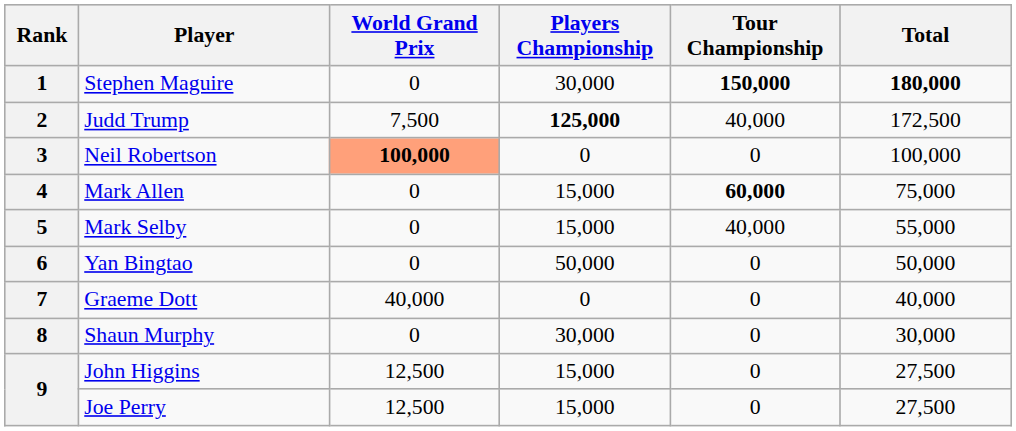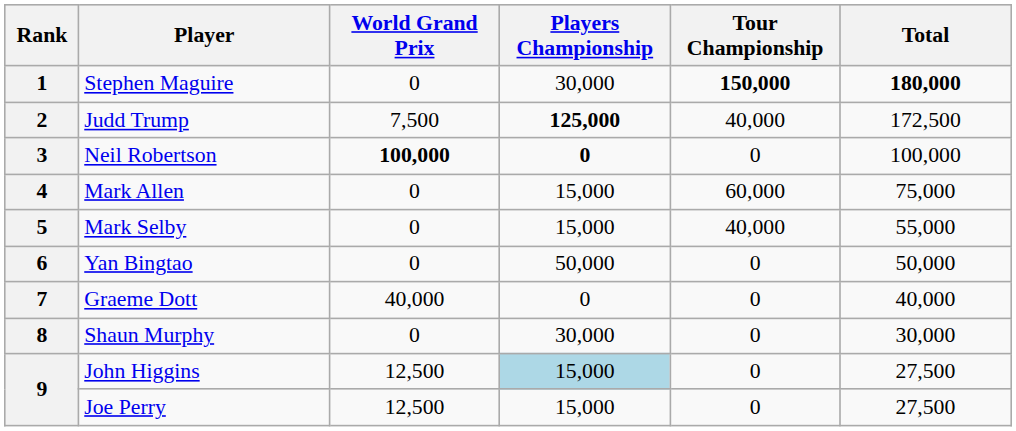(415, 155) lightsalmon background -> (415, 155) no background
(585, 155) normal -> (585, 155) bold
(755, 191) bold -> (755, 191) normal
(585, 370) no background -> (585, 370) lightblue background
